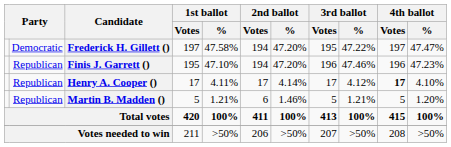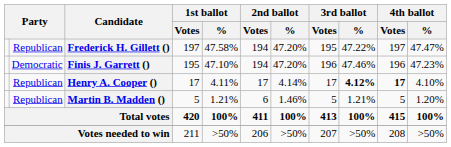(37, 47) Democratic -> (38, 47) Republican
(38, 64) Republican -> (37, 64) Democratic
(361, 82) normal -> (360, 82) bold
